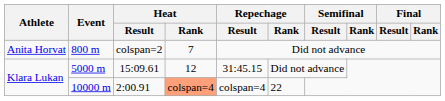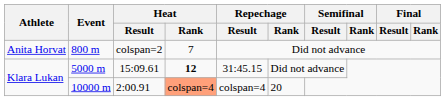(191, 68) normal -> (191, 68) bold
(276, 87) 22 -> (276, 87) 20
